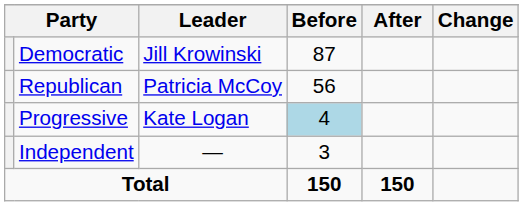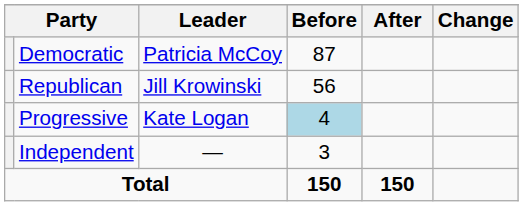(202, 53) Jill Krowinski -> (213, 53) Patricia McCoy
(213, 86) Patricia McCoy -> (202, 86) Jill Krowinski
